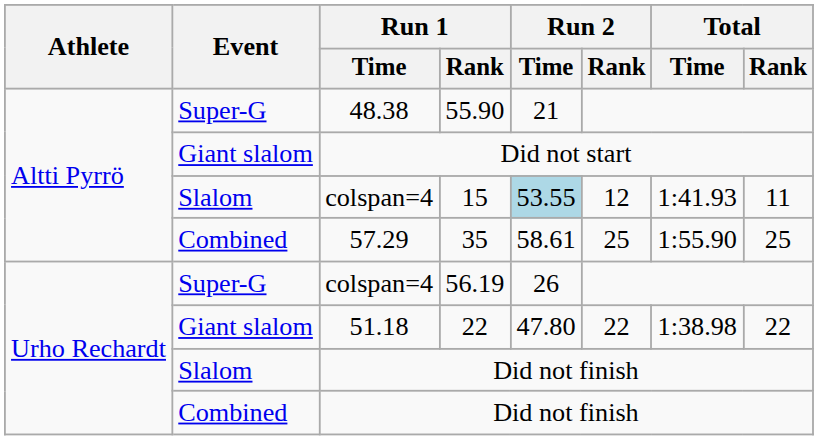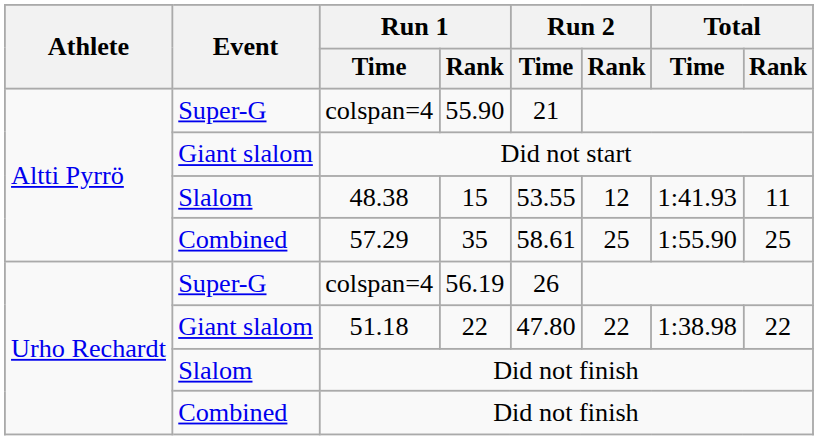(379, 110) 48.38 -> (379, 110) colspan=4
(379, 197) colspan=4 -> (379, 197) 48.38
(546, 197) lightblue background -> (546, 197) no background
